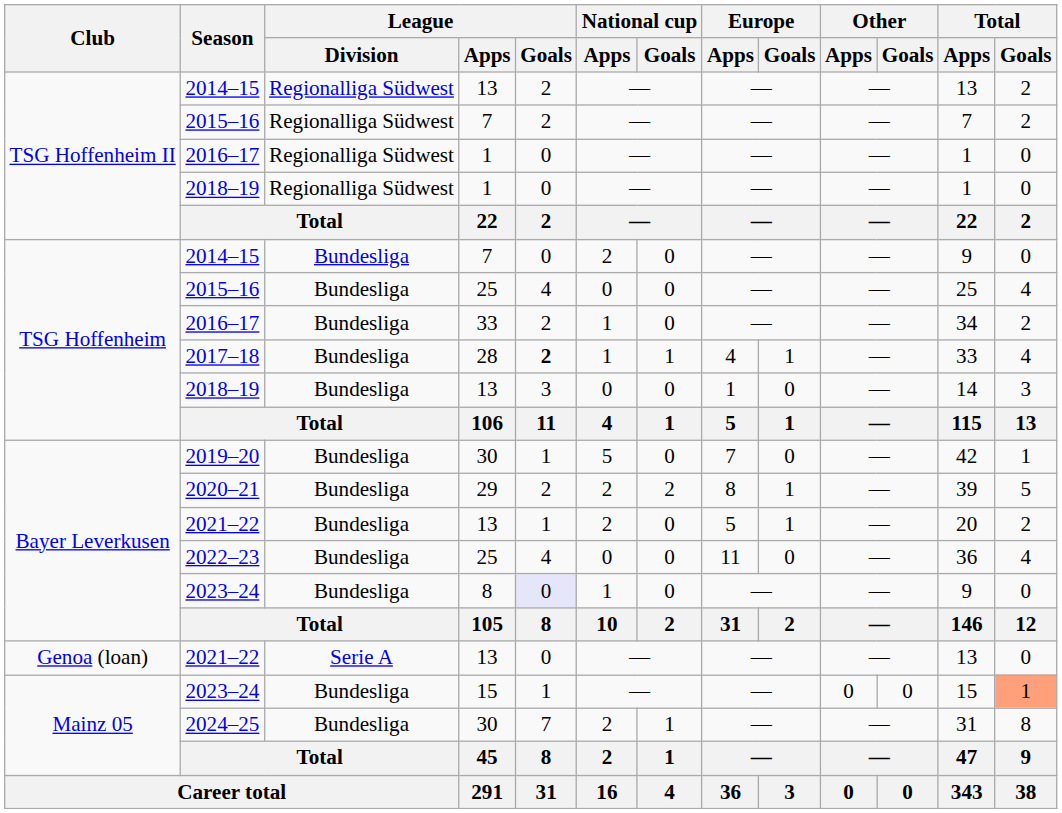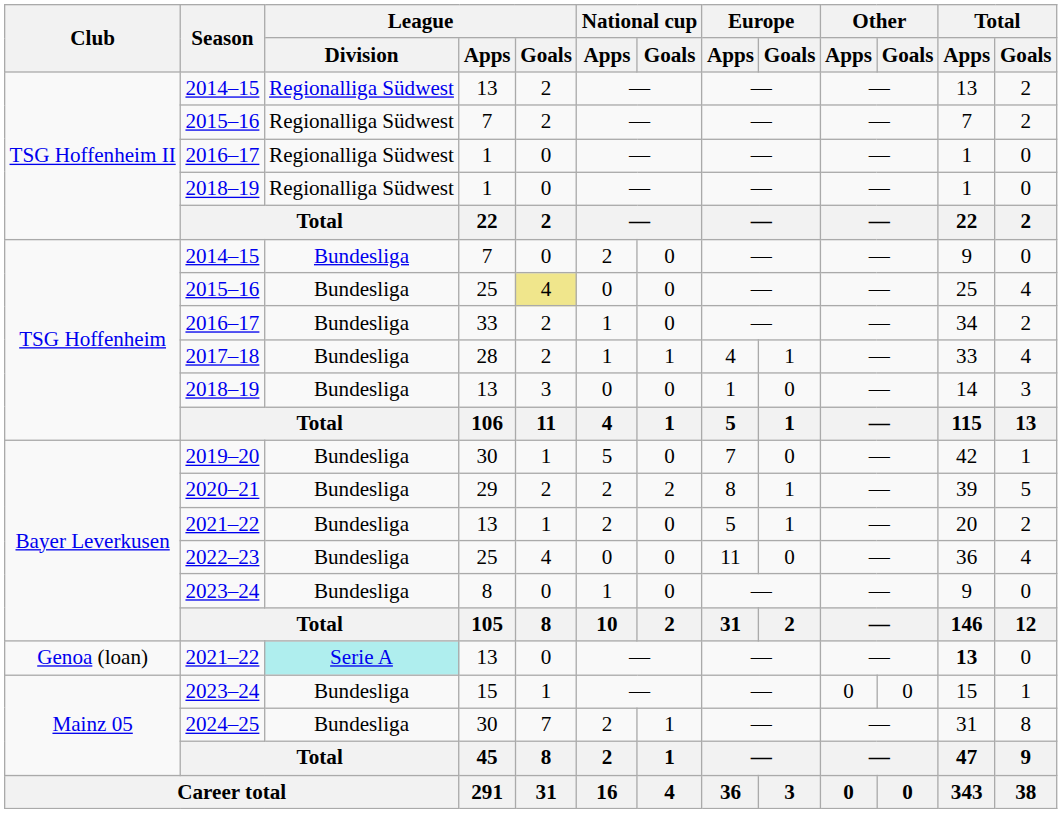(546, 289) no background -> (546, 289) khaki background
(546, 356) bold -> (546, 356) normal
(546, 590) lavender background -> (546, 590) no background
(362, 657) no background -> (362, 657) paleturquoise background
(967, 657) normal -> (967, 657) bold
(1026, 691) lightsalmon background -> (1026, 691) no background
